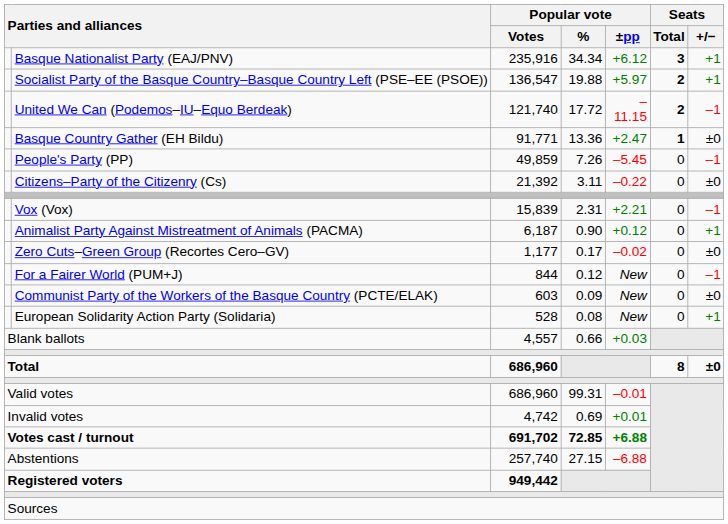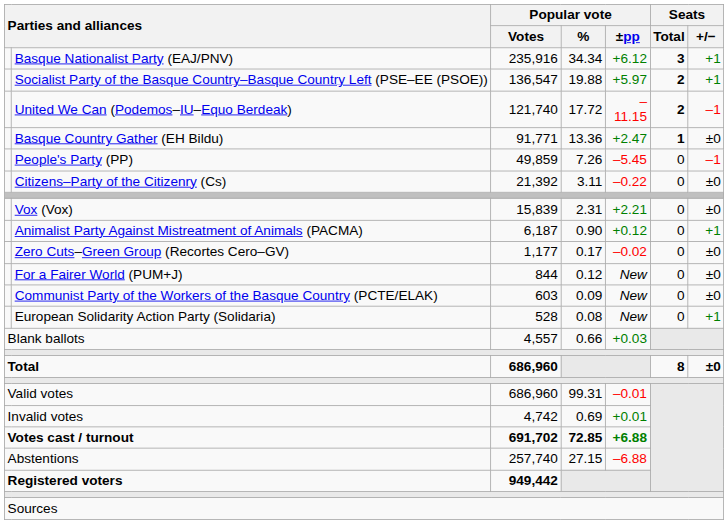(713, 209) –1 -> (713, 209) ±0
(713, 274) –1 -> (713, 274) ±0
